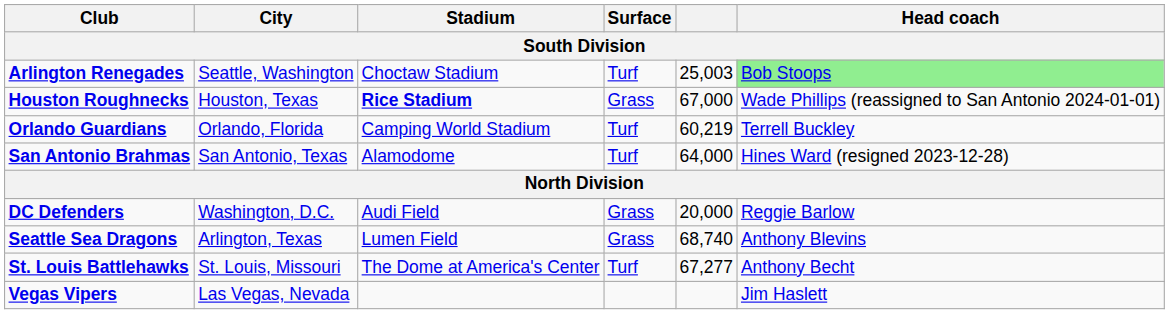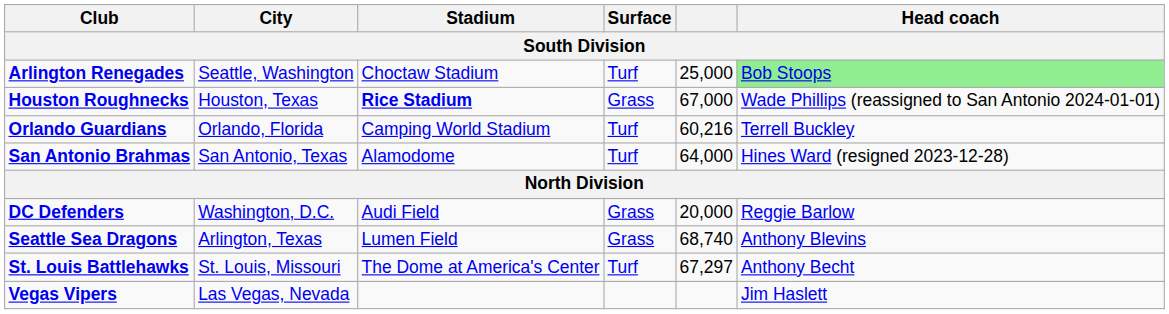(706, 73) 25,003 -> (706, 73) 25,000
(706, 128) 60,219 -> (706, 128) 60,216
(706, 267) 67,277 -> (706, 267) 67,297
